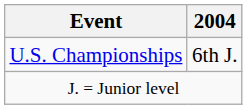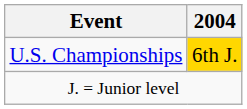(215, 54) no background -> (215, 54) gold background
